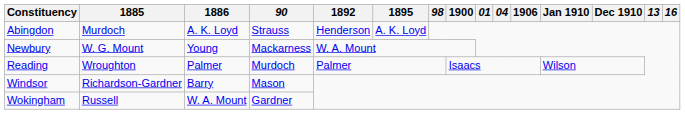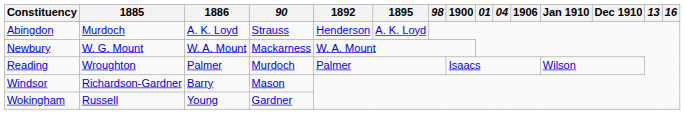(202, 48) Young -> (217, 48) W. A. Mount
(217, 100) W. A. Mount -> (202, 100) Young
